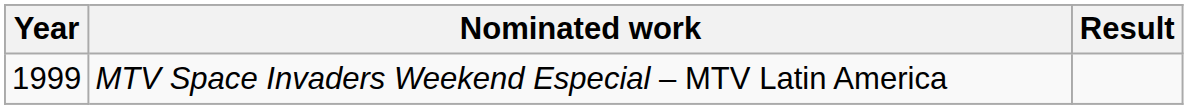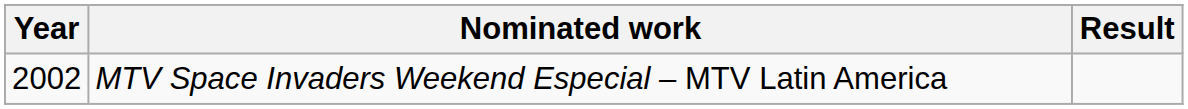(47, 78) 1999 -> (47, 78) 2002
